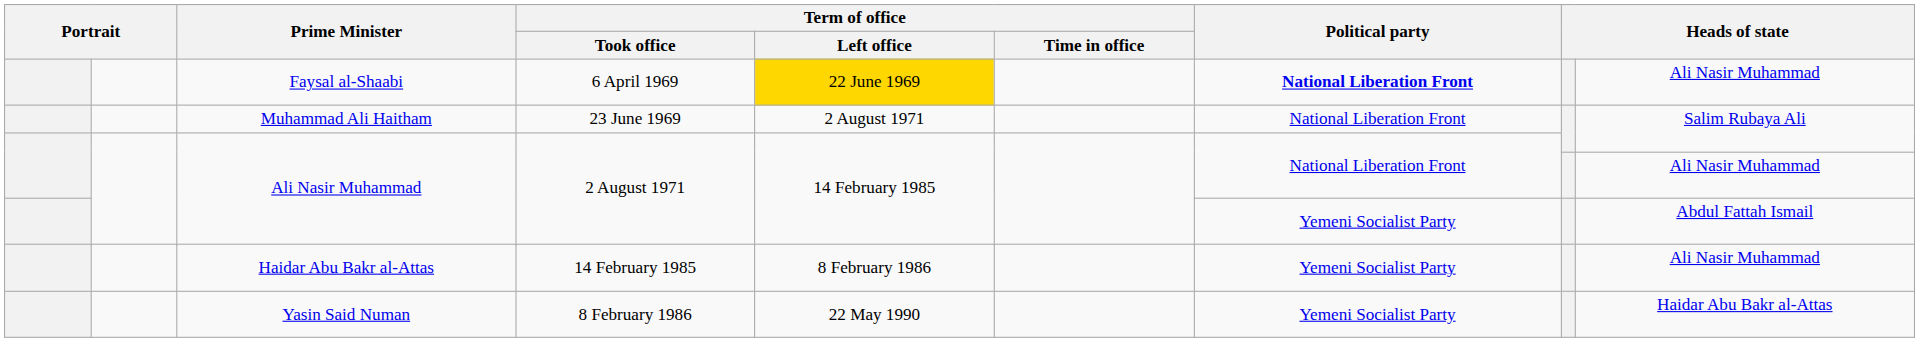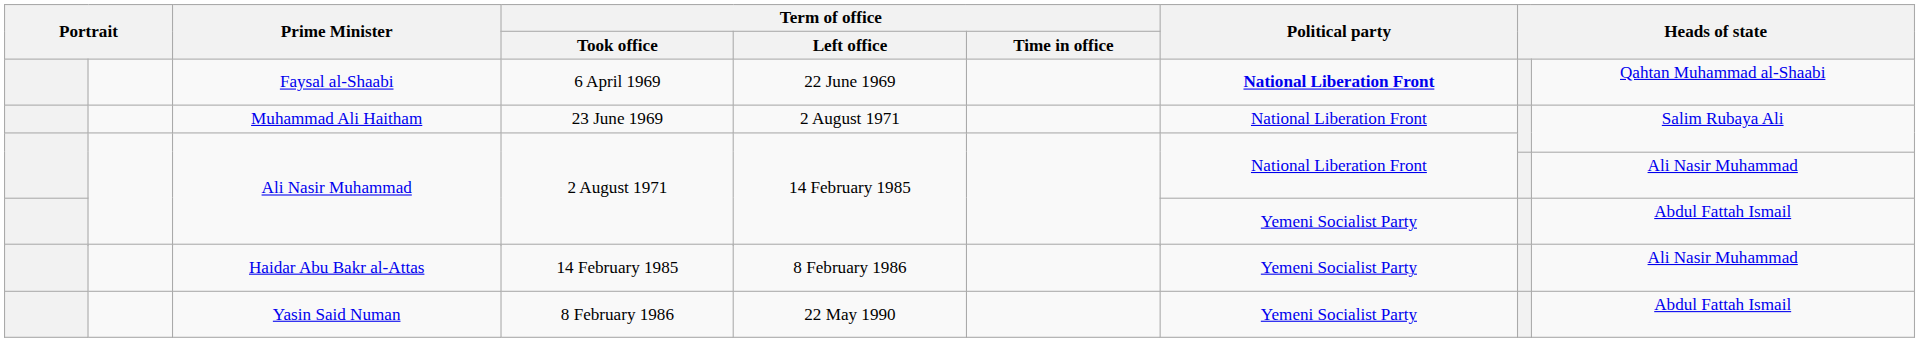(874, 82) gold background -> (850, 82) no background
(1745, 72) Ali Nasir Muhammad -> (1723, 72) Qahtan Muhammad al-Shaabi
(1745, 304) Haidar Abu Bakr al-Attas -> (1723, 304) Abdul Fattah Ismail
